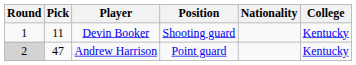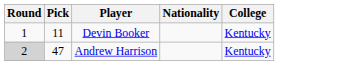- column: (199, 13)
